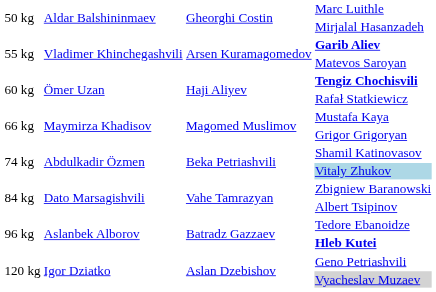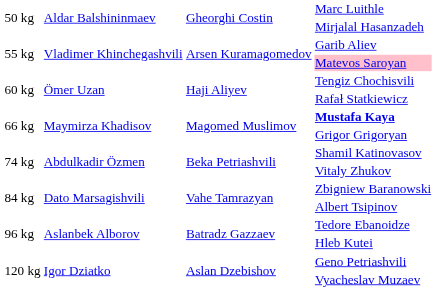(348, 45) bold -> (346, 45) normal
(361, 63) no background -> (361, 63) pink background
(366, 81) bold -> (365, 81) normal
(352, 117) normal -> (355, 117) bold
(353, 171) lightblue background -> (353, 171) no background
(346, 243) bold -> (344, 243) normal
(368, 279) lightgrey background -> (368, 279) no background
